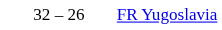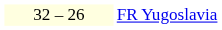(59, 15) no background -> (59, 15) lightyellow background
